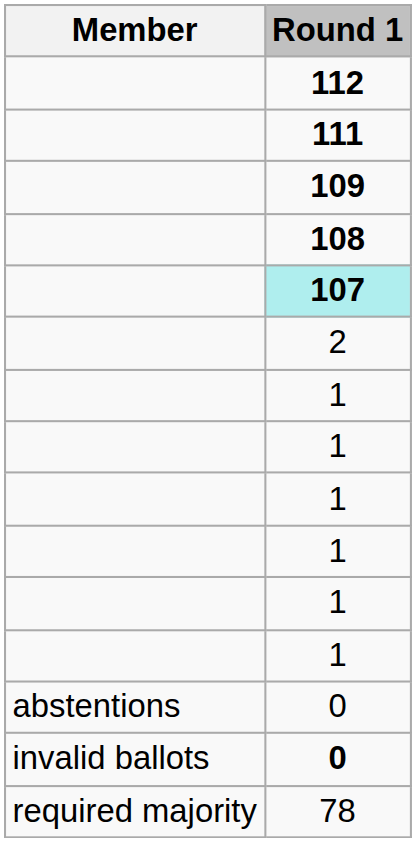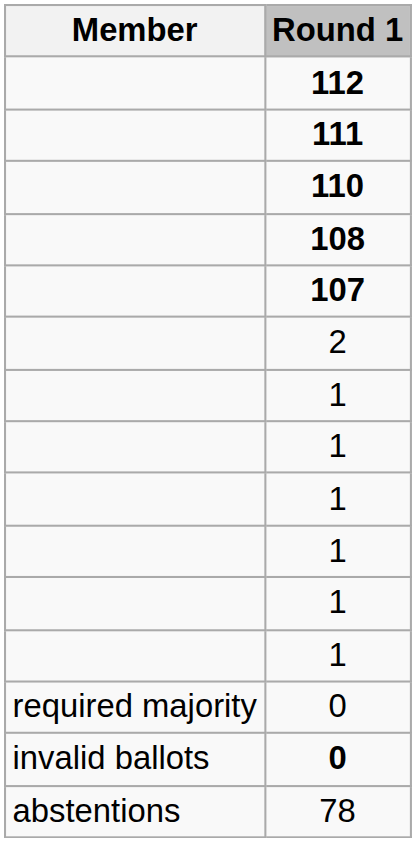(338, 186) 109 -> (338, 186) 110
(338, 290) paleturquoise background -> (338, 290) no background
(96, 706) abstentions -> (135, 706) required majority
(135, 810) required majority -> (96, 810) abstentions
